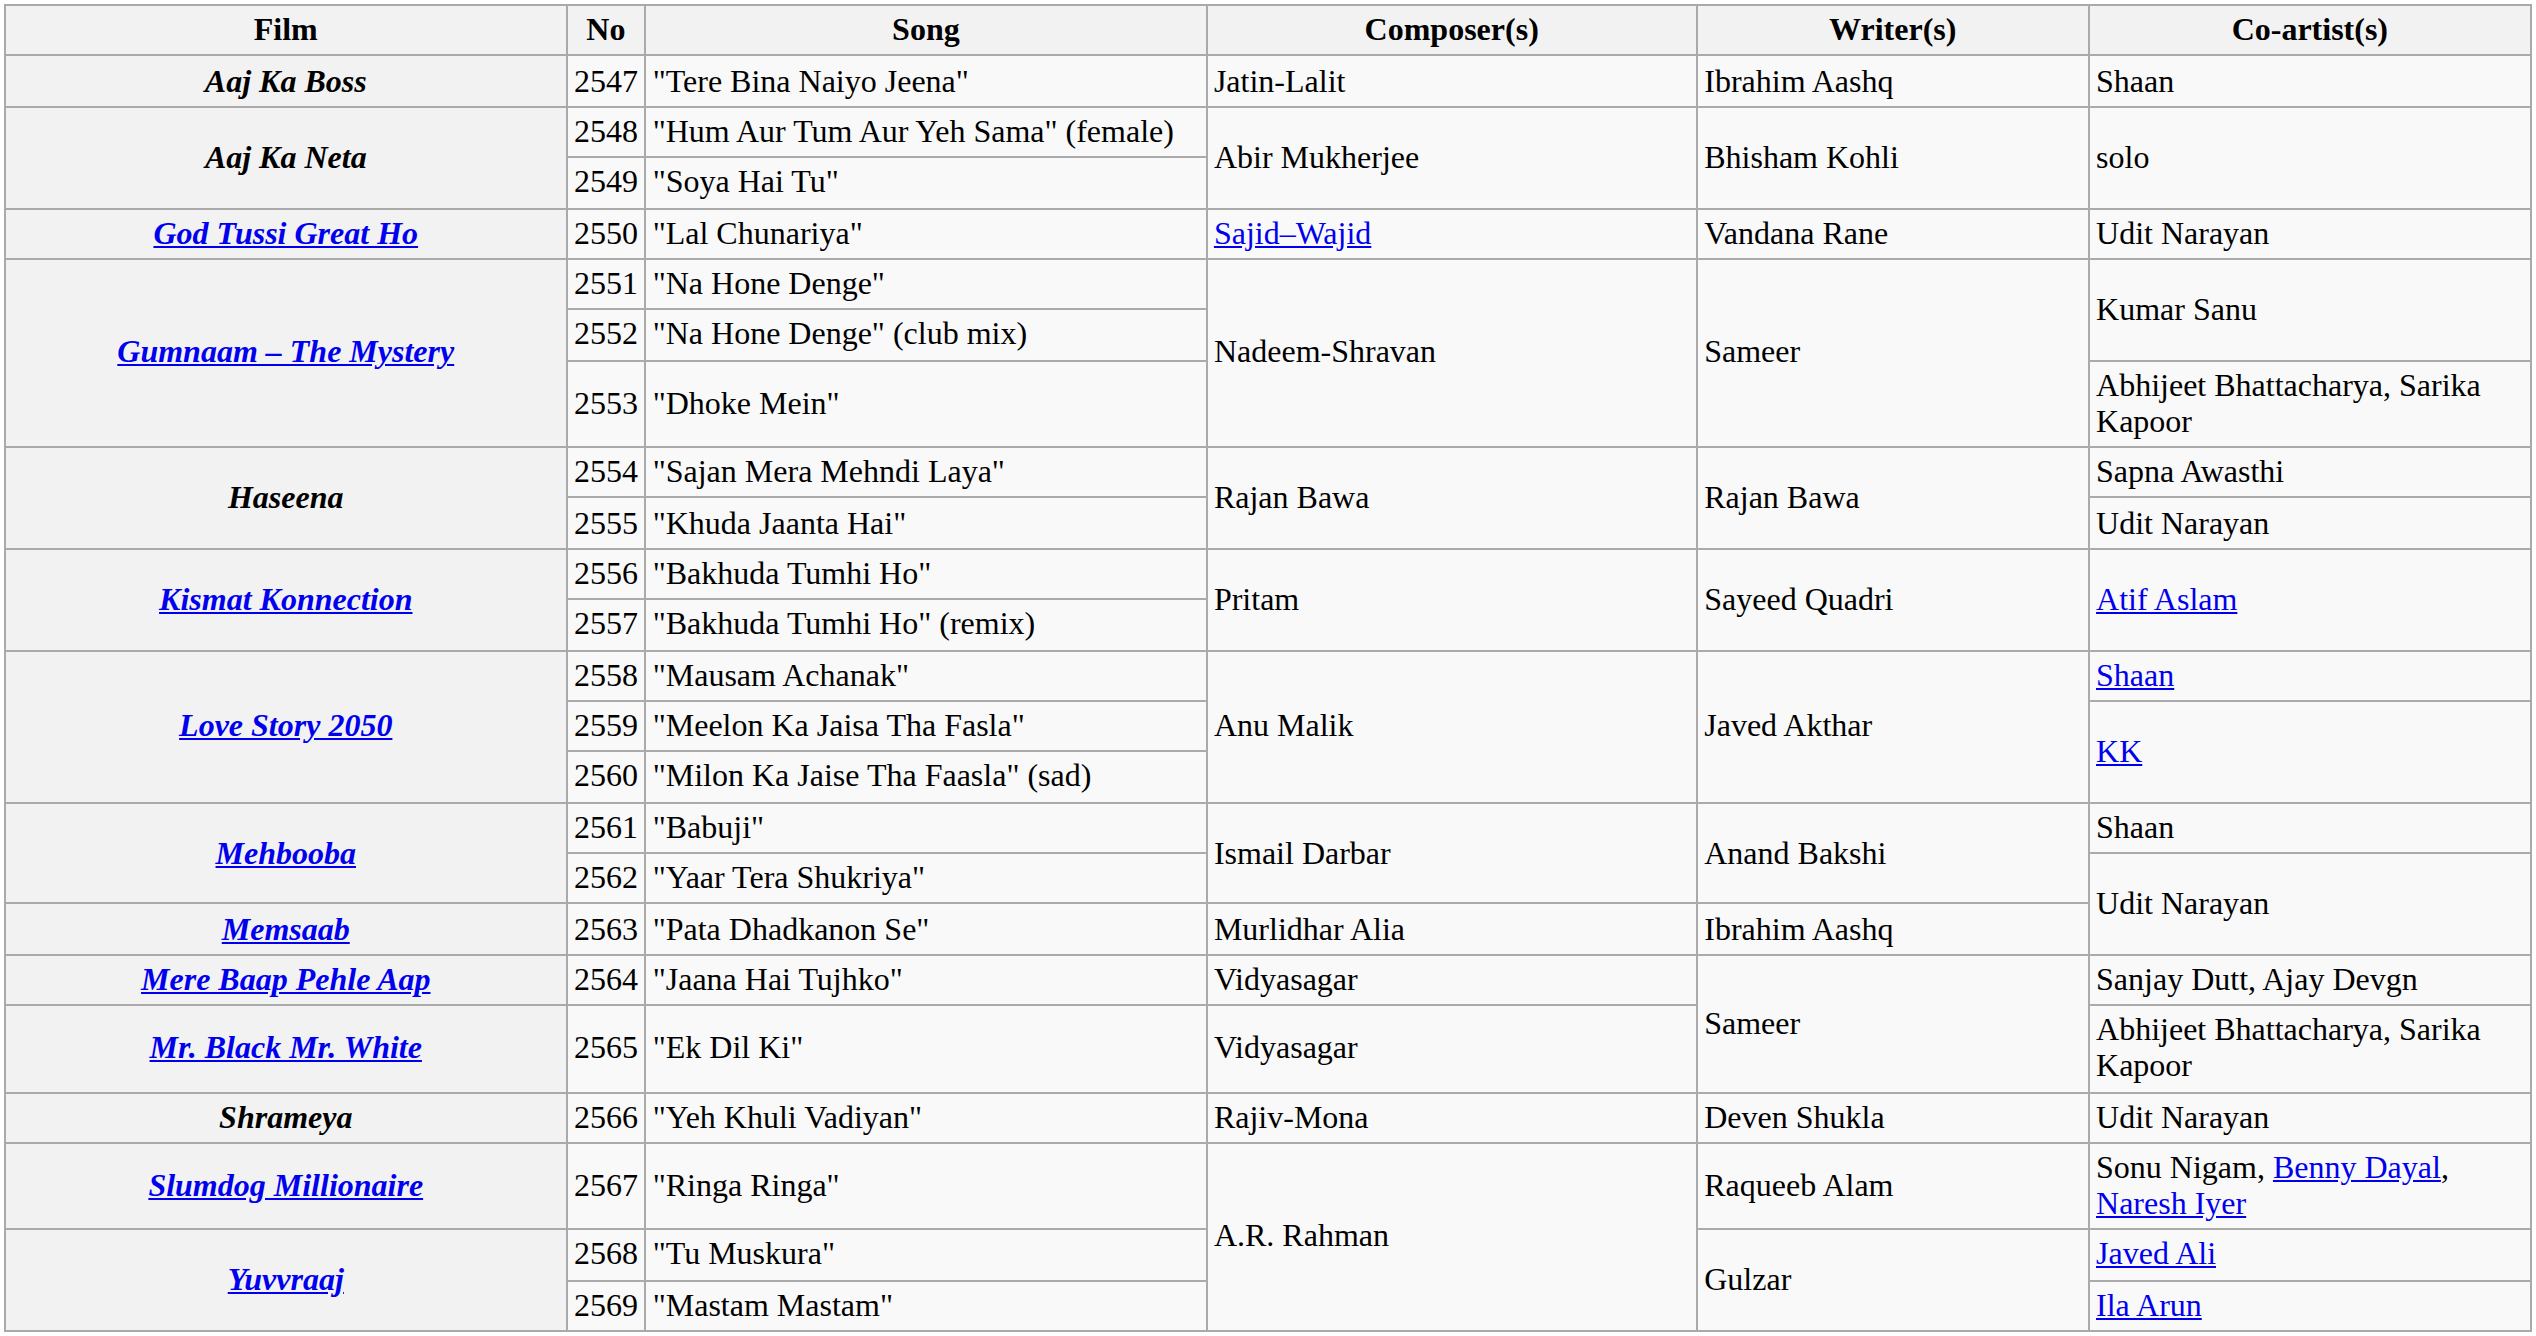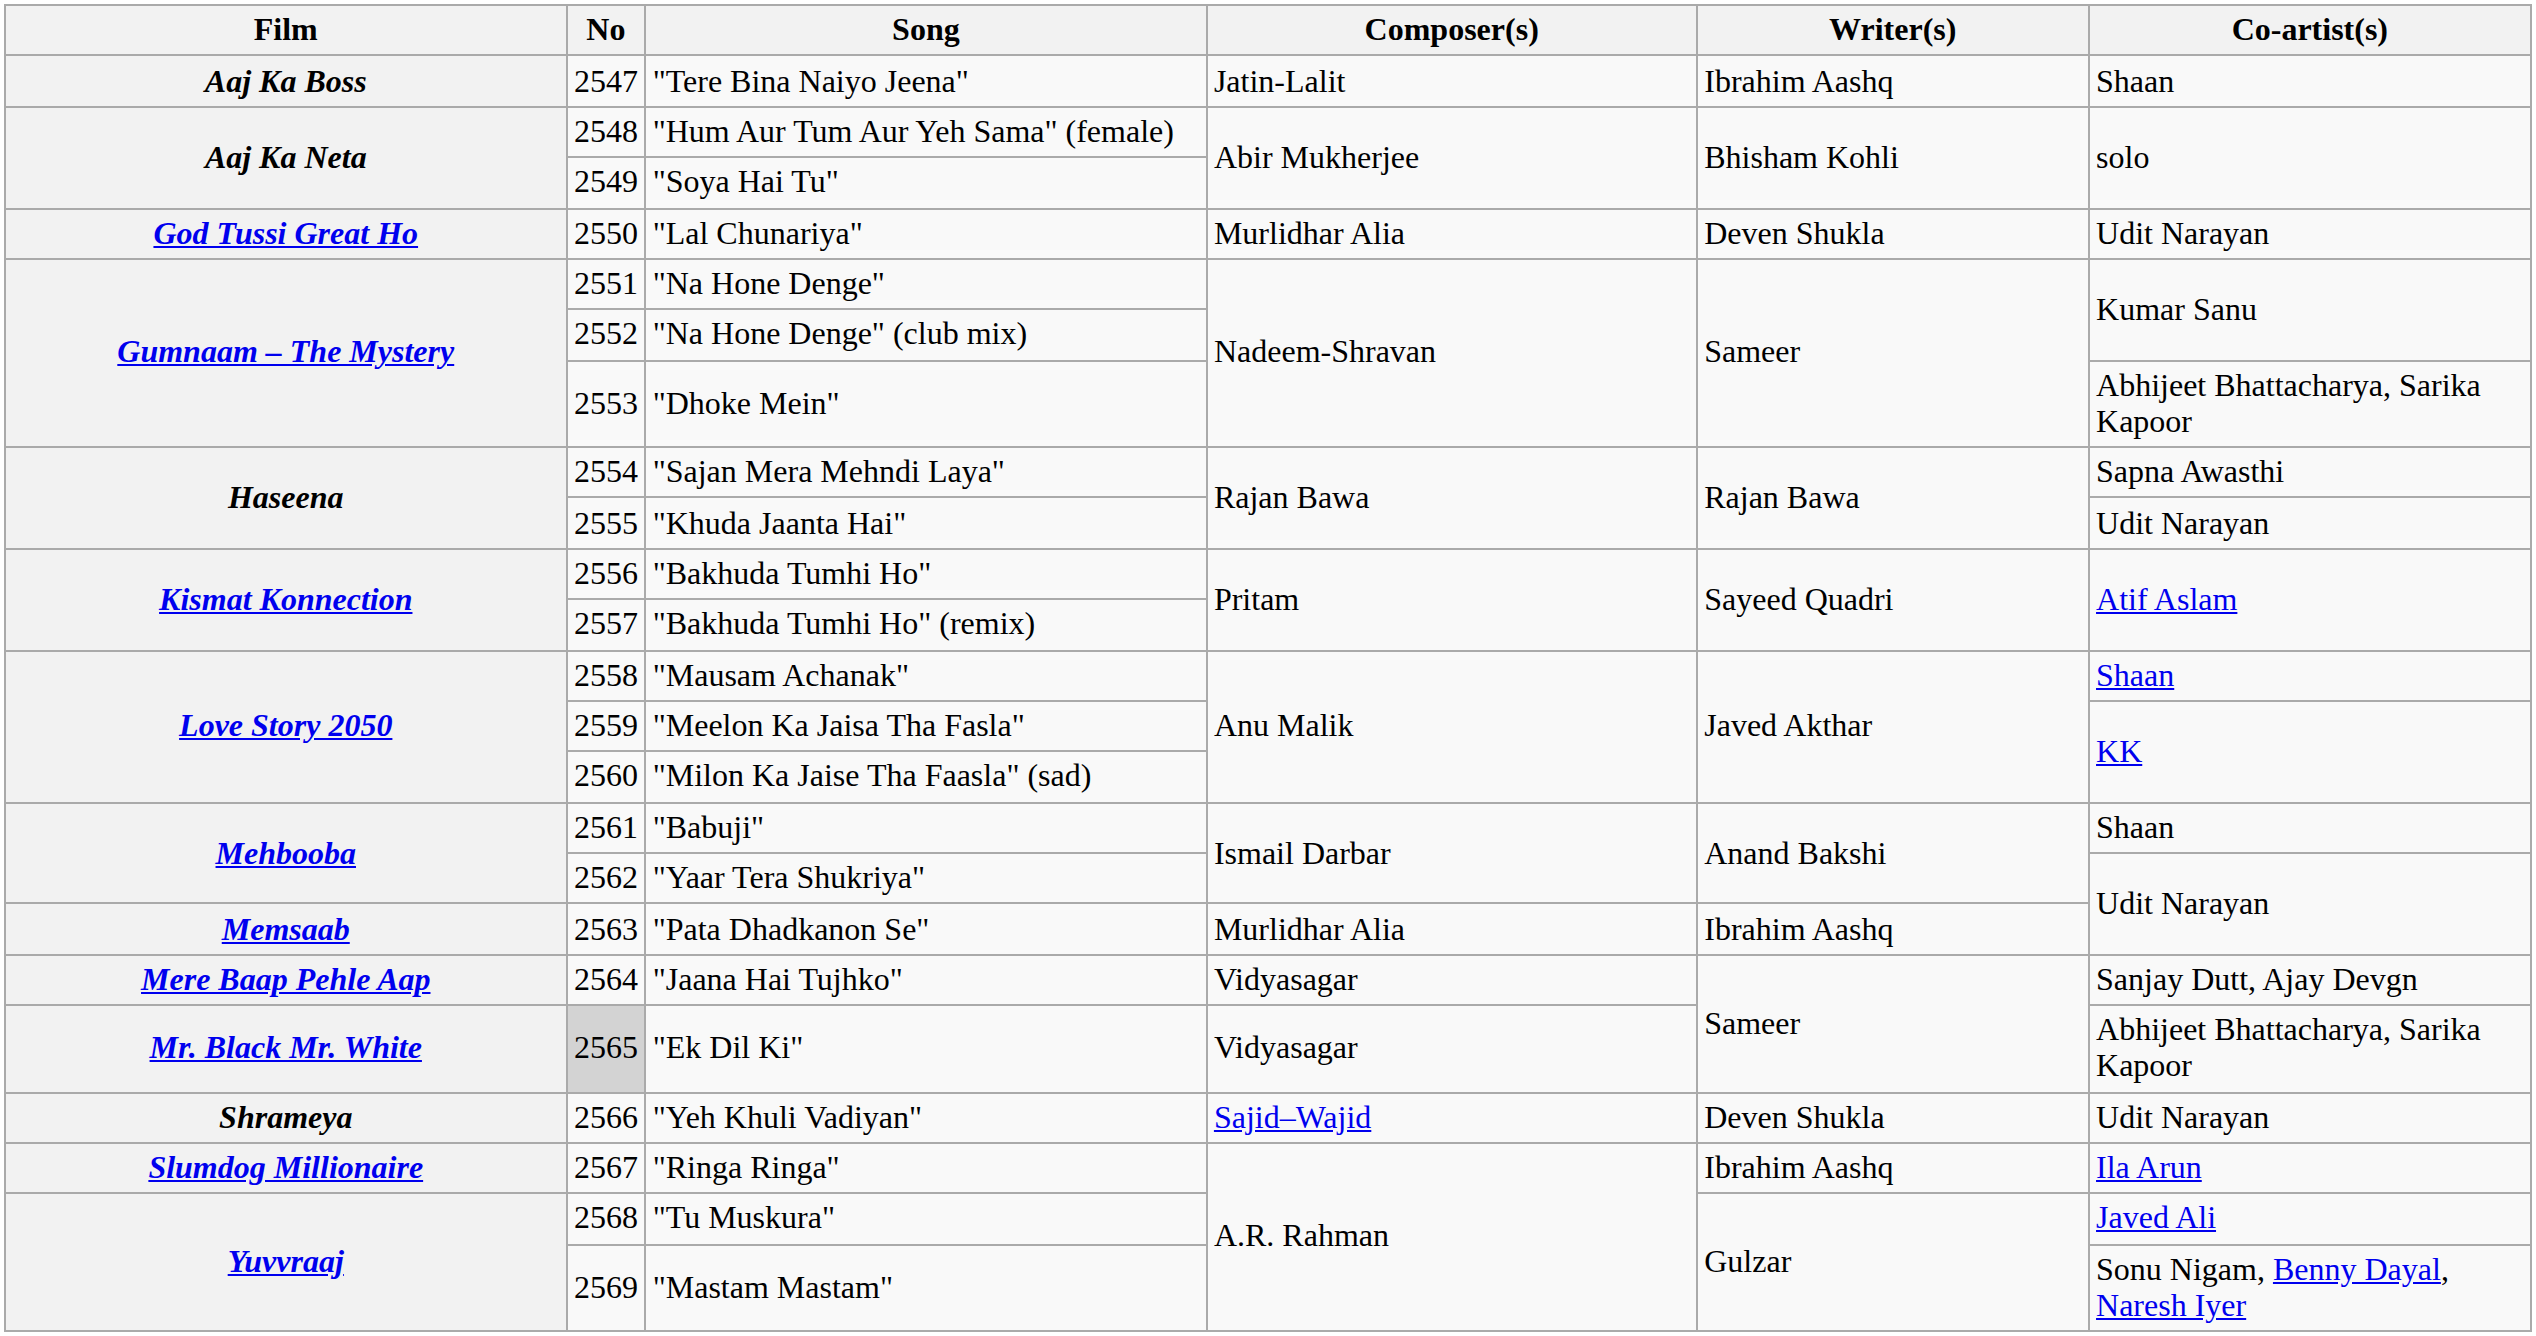(1293, 232) Sajid–Wajid -> (1309, 232) Murlidhar Alia
(1796, 232) Vandana Rane -> (1794, 232) Deven Shukla
(606, 1048) no background -> (606, 1048) lightgrey background
(1291, 1116) Rajiv-Mona -> (1293, 1116) Sajid–Wajid
(1799, 1185) Raqueeb Alam -> (1799, 1167) Ibrahim Aashq
(2272, 1185) Sonu Nigam, Benny Dayal, Naresh Iyer -> (2149, 1167) Ila Arun
(2149, 1305) Ila Arun -> (2272, 1287) Sonu Nigam, Benny Dayal, Naresh Iyer
